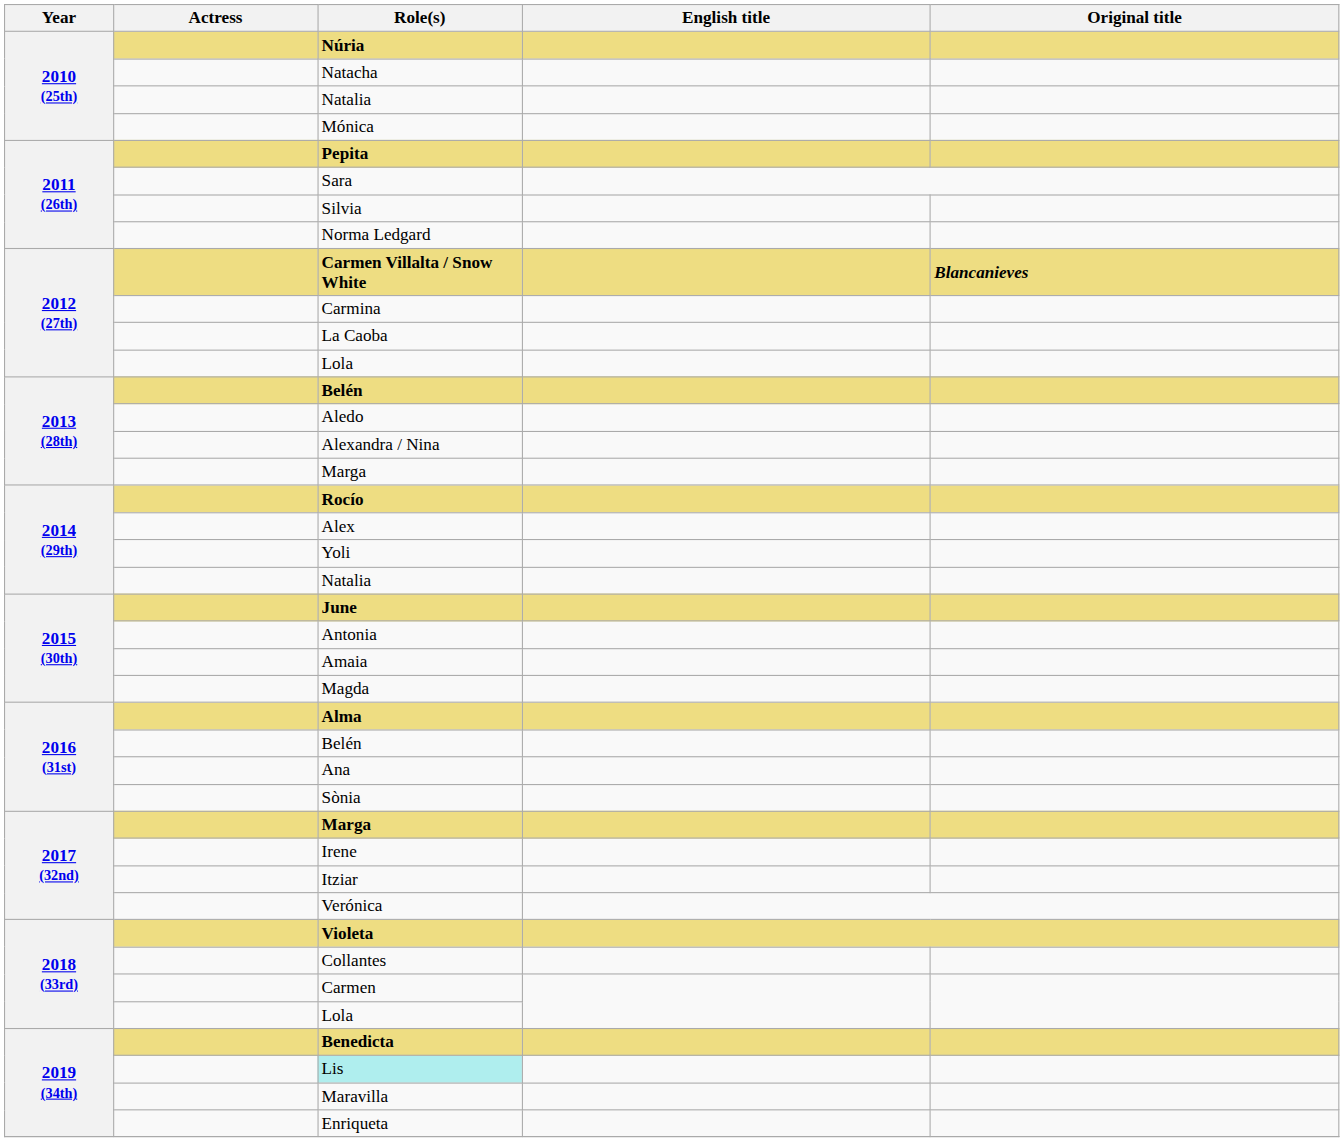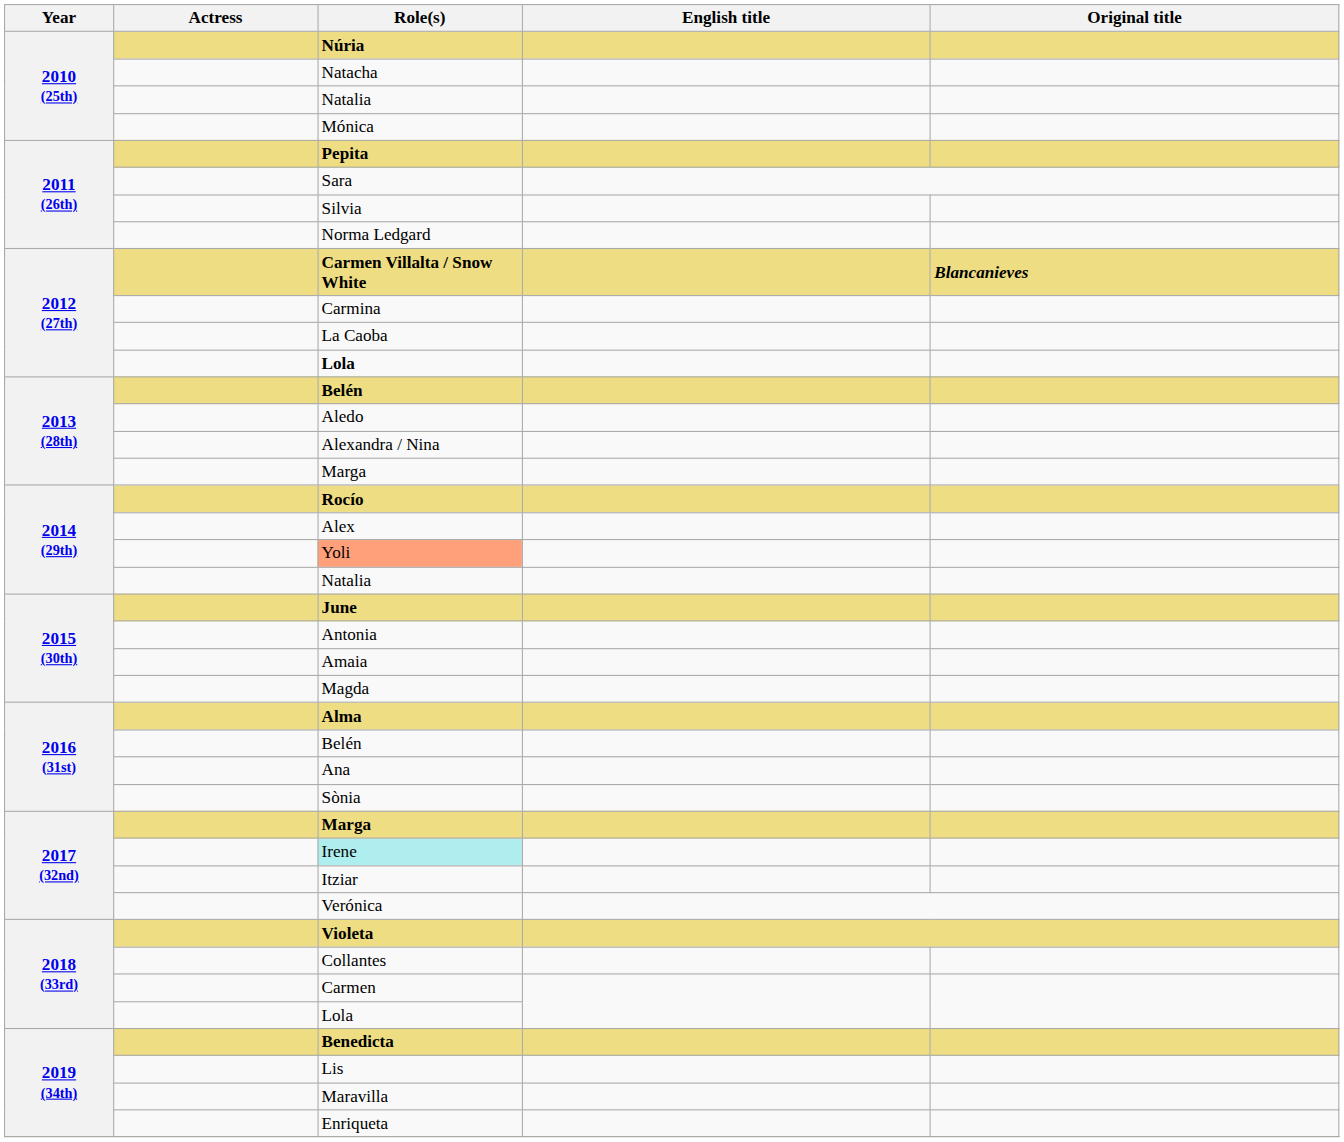(337, 363) normal -> (338, 363) bold
(336, 553) no background -> (336, 553) lightsalmon background
(339, 851) no background -> (339, 851) paleturquoise background
(333, 1069) paleturquoise background -> (333, 1069) no background
